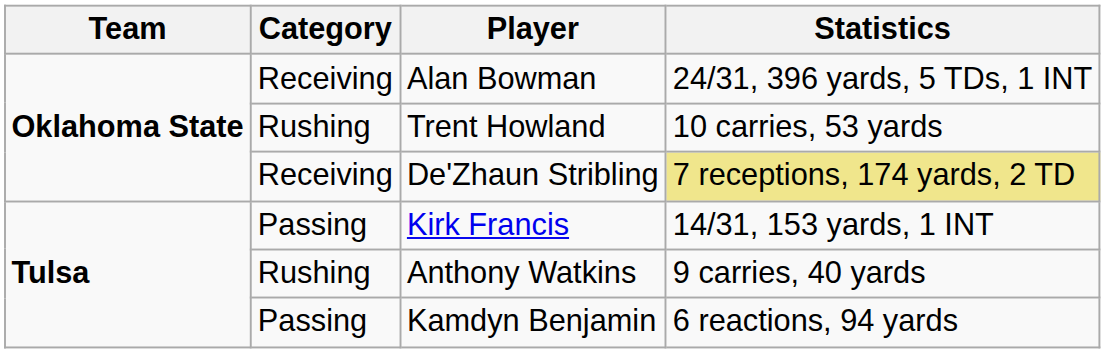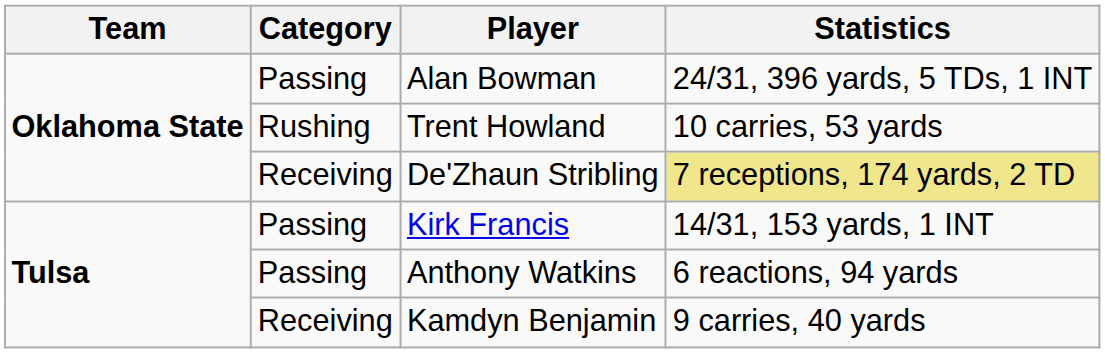(325, 78) Receiving -> (312, 78) Passing
(314, 273) Rushing -> (312, 273) Passing
(799, 273) 9 carries, 40 yards -> (815, 273) 6 reactions, 94 yards
(312, 321) Passing -> (325, 321) Receiving
(815, 321) 6 reactions, 94 yards -> (799, 321) 9 carries, 40 yards
